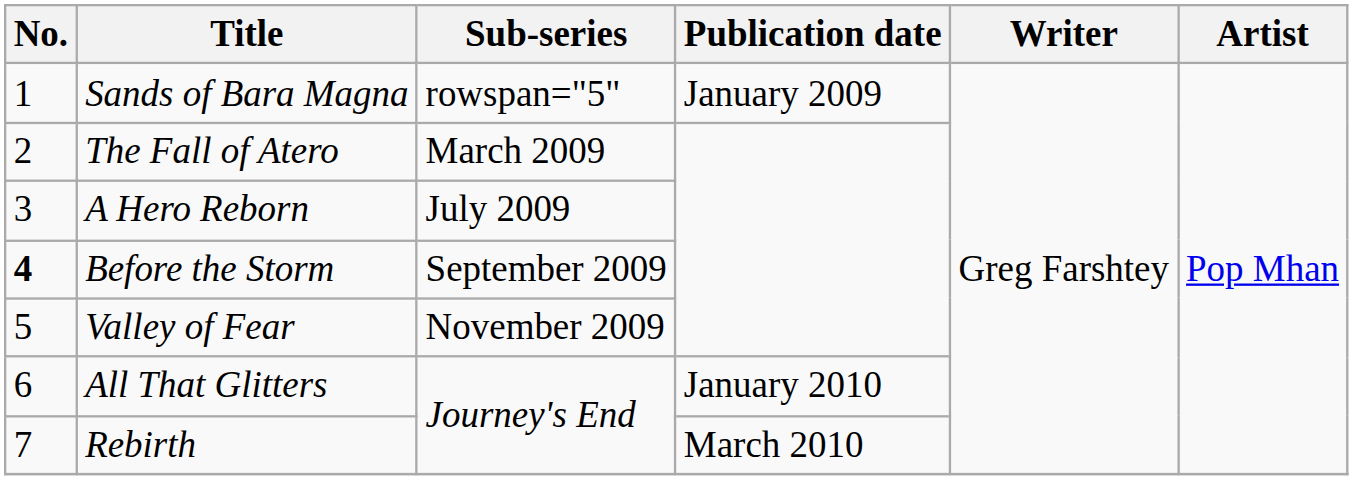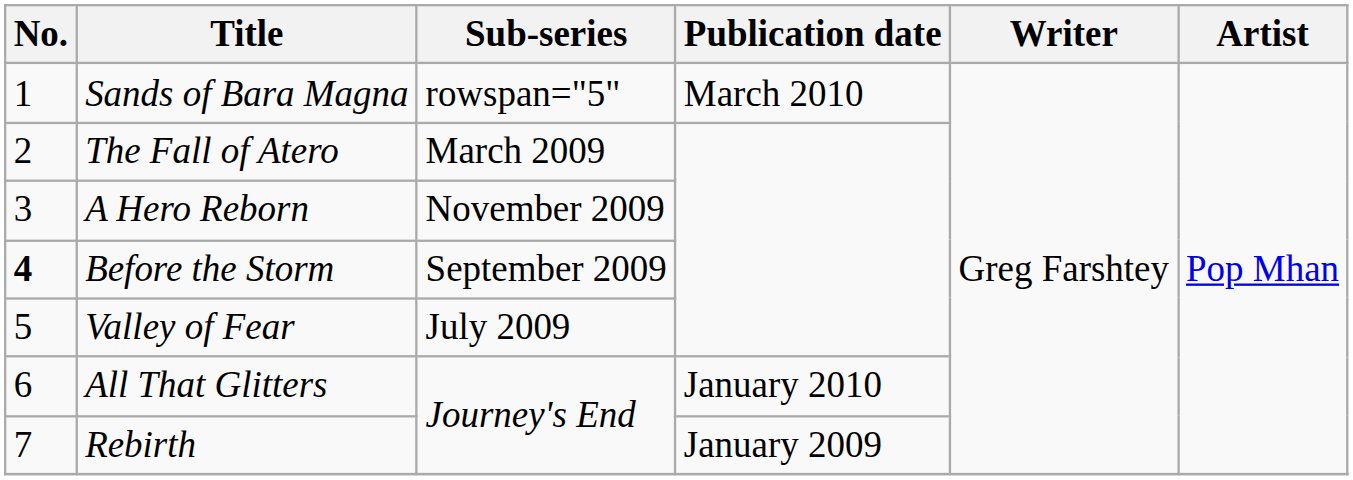(783, 92) January 2009 -> (774, 92) March 2010
(498, 209) July 2009 -> (545, 209) November 2009
(545, 326) November 2009 -> (498, 326) July 2009
(774, 444) March 2010 -> (783, 444) January 2009
